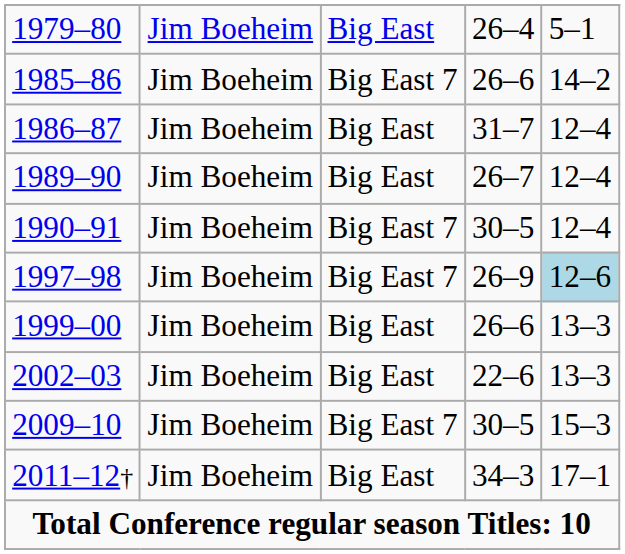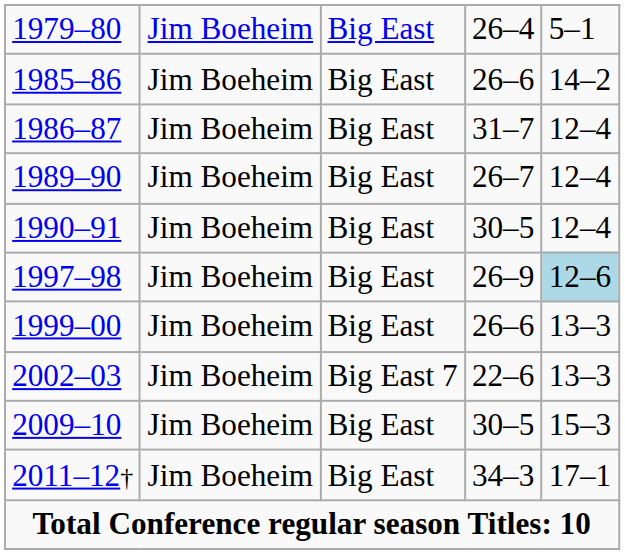(393, 78) Big East 7 -> (381, 78) Big East
(393, 227) Big East 7 -> (381, 227) Big East
(393, 276) Big East 7 -> (381, 276) Big East
(381, 375) Big East -> (393, 375) Big East 7
(393, 425) Big East 7 -> (381, 425) Big East
